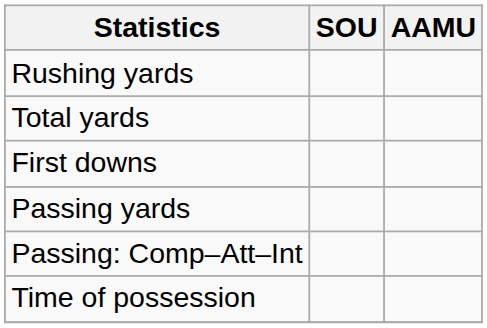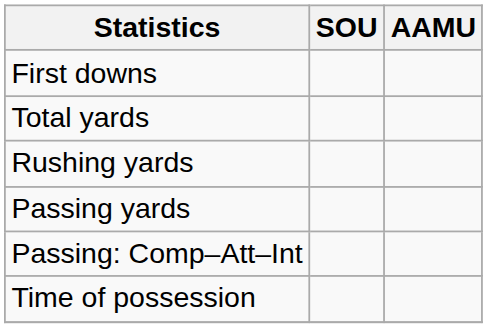rows swapped: (84, 163) <-> (102, 72)
